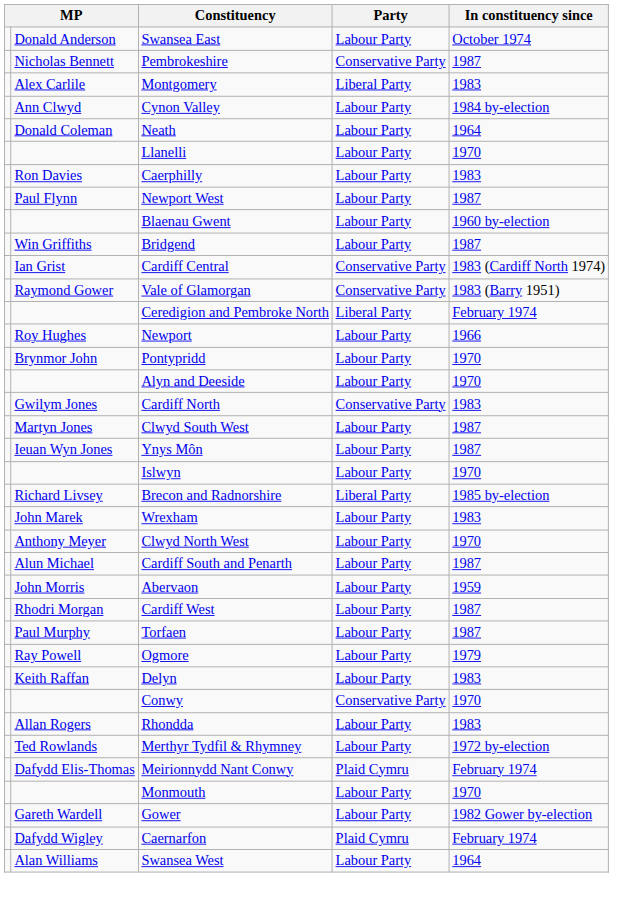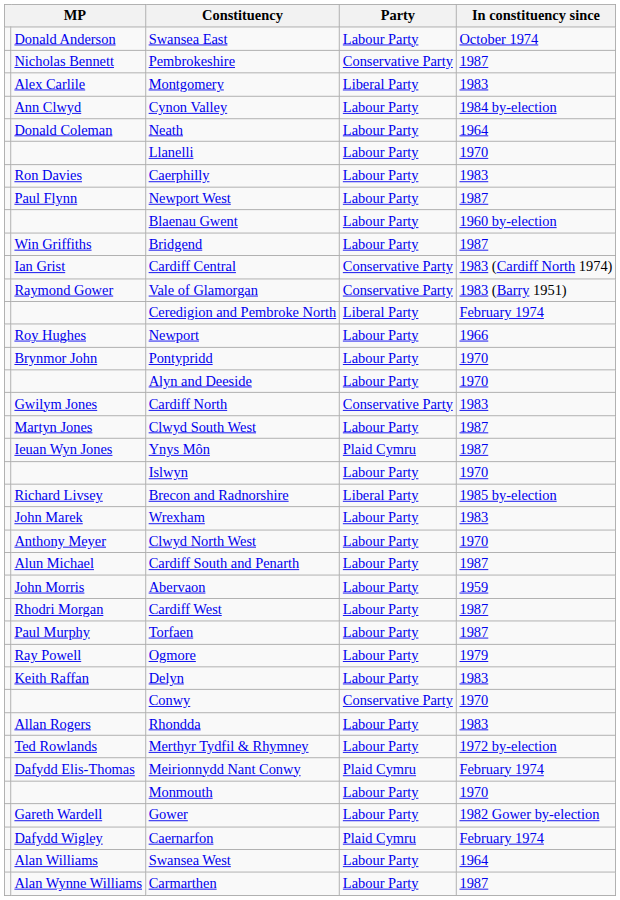(373, 449) Labour Party -> (379, 449) Plaid Cymru
+ row: (183, 883)
